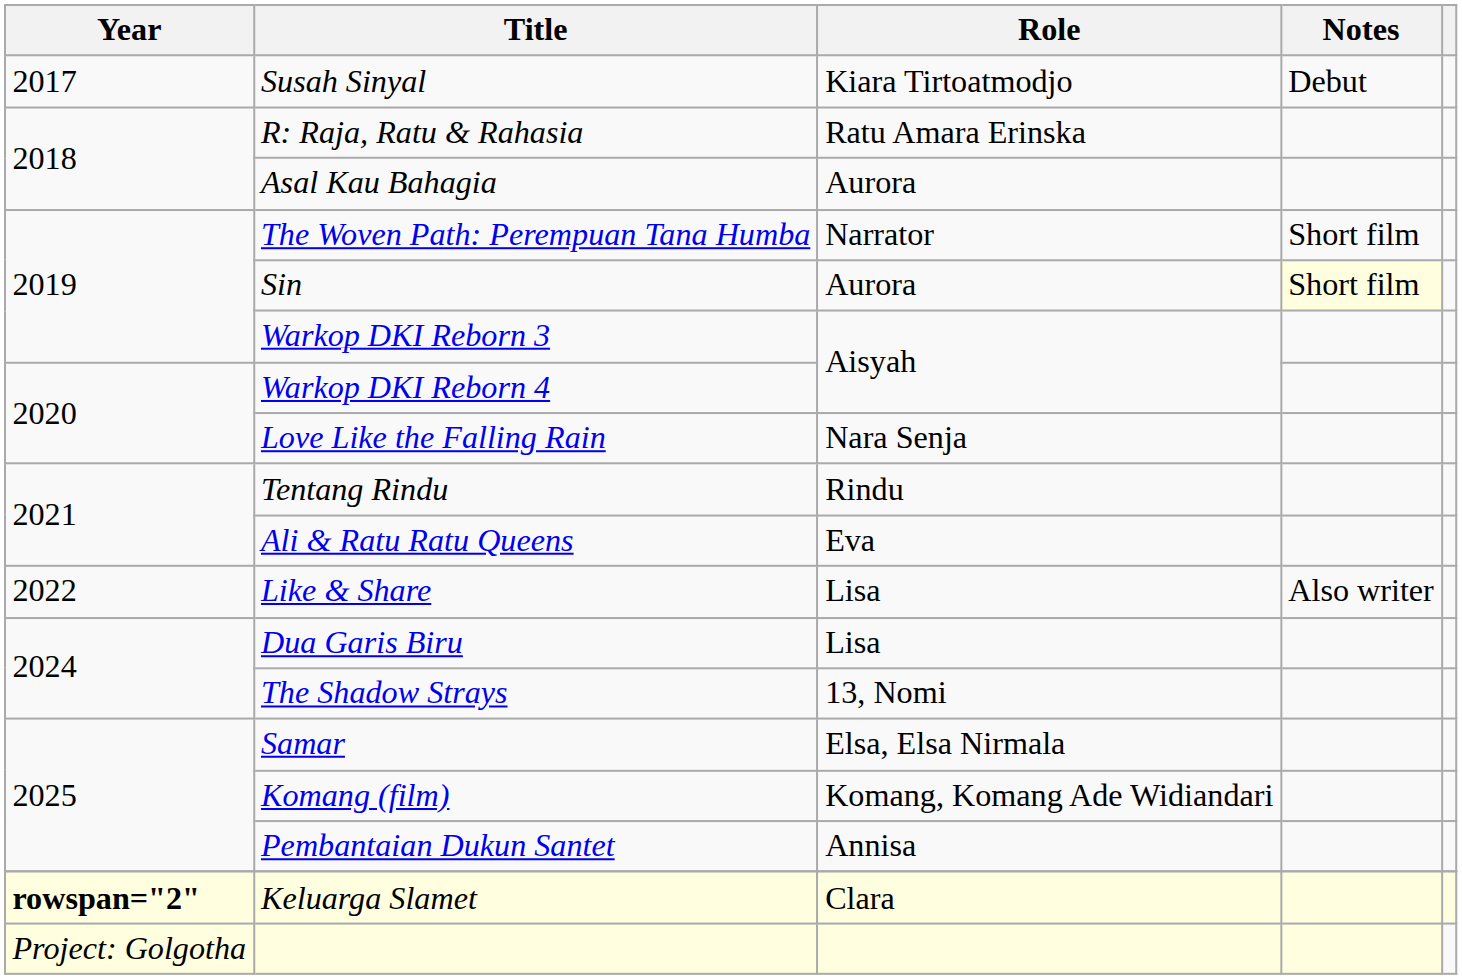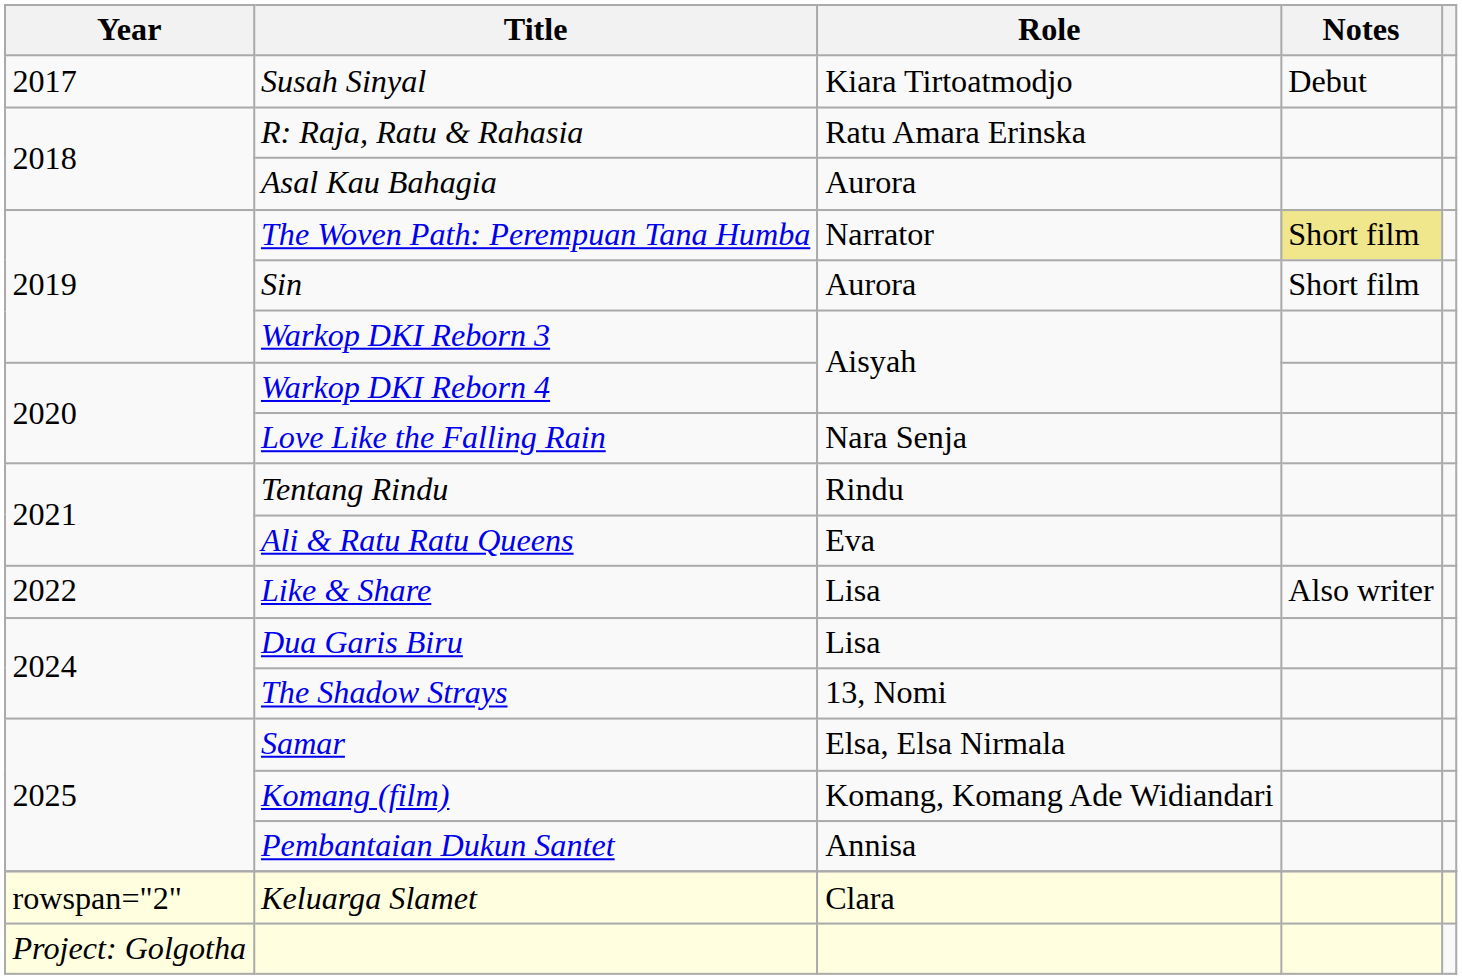(1354, 234) no background -> (1354, 234) khaki background
(1354, 285) lightyellow background -> (1354, 285) no background
(106, 897) bold -> (97, 897) normal
